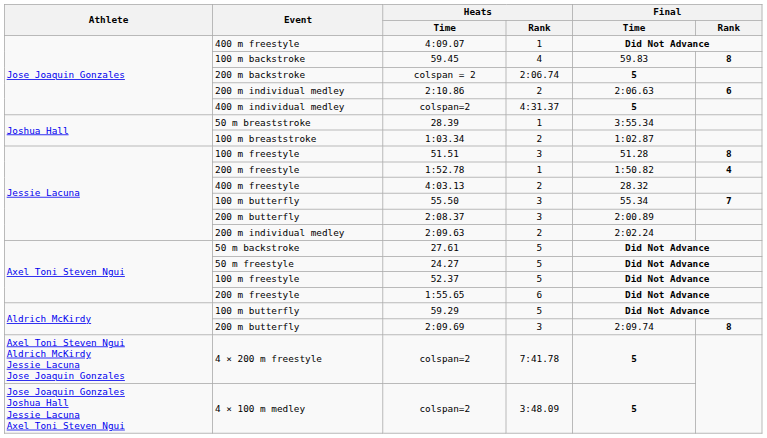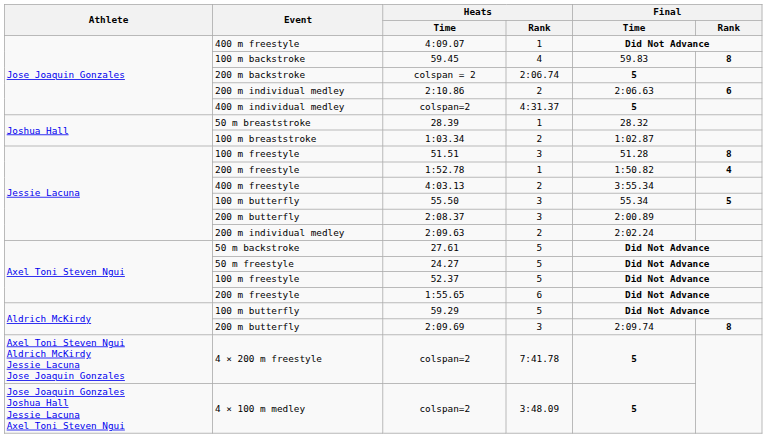(634, 122) 3:55.34 -> (634, 122) 28.32
(634, 185) 28.32 -> (634, 185) 3:55.34
(729, 201) 7 -> (729, 201) 5
